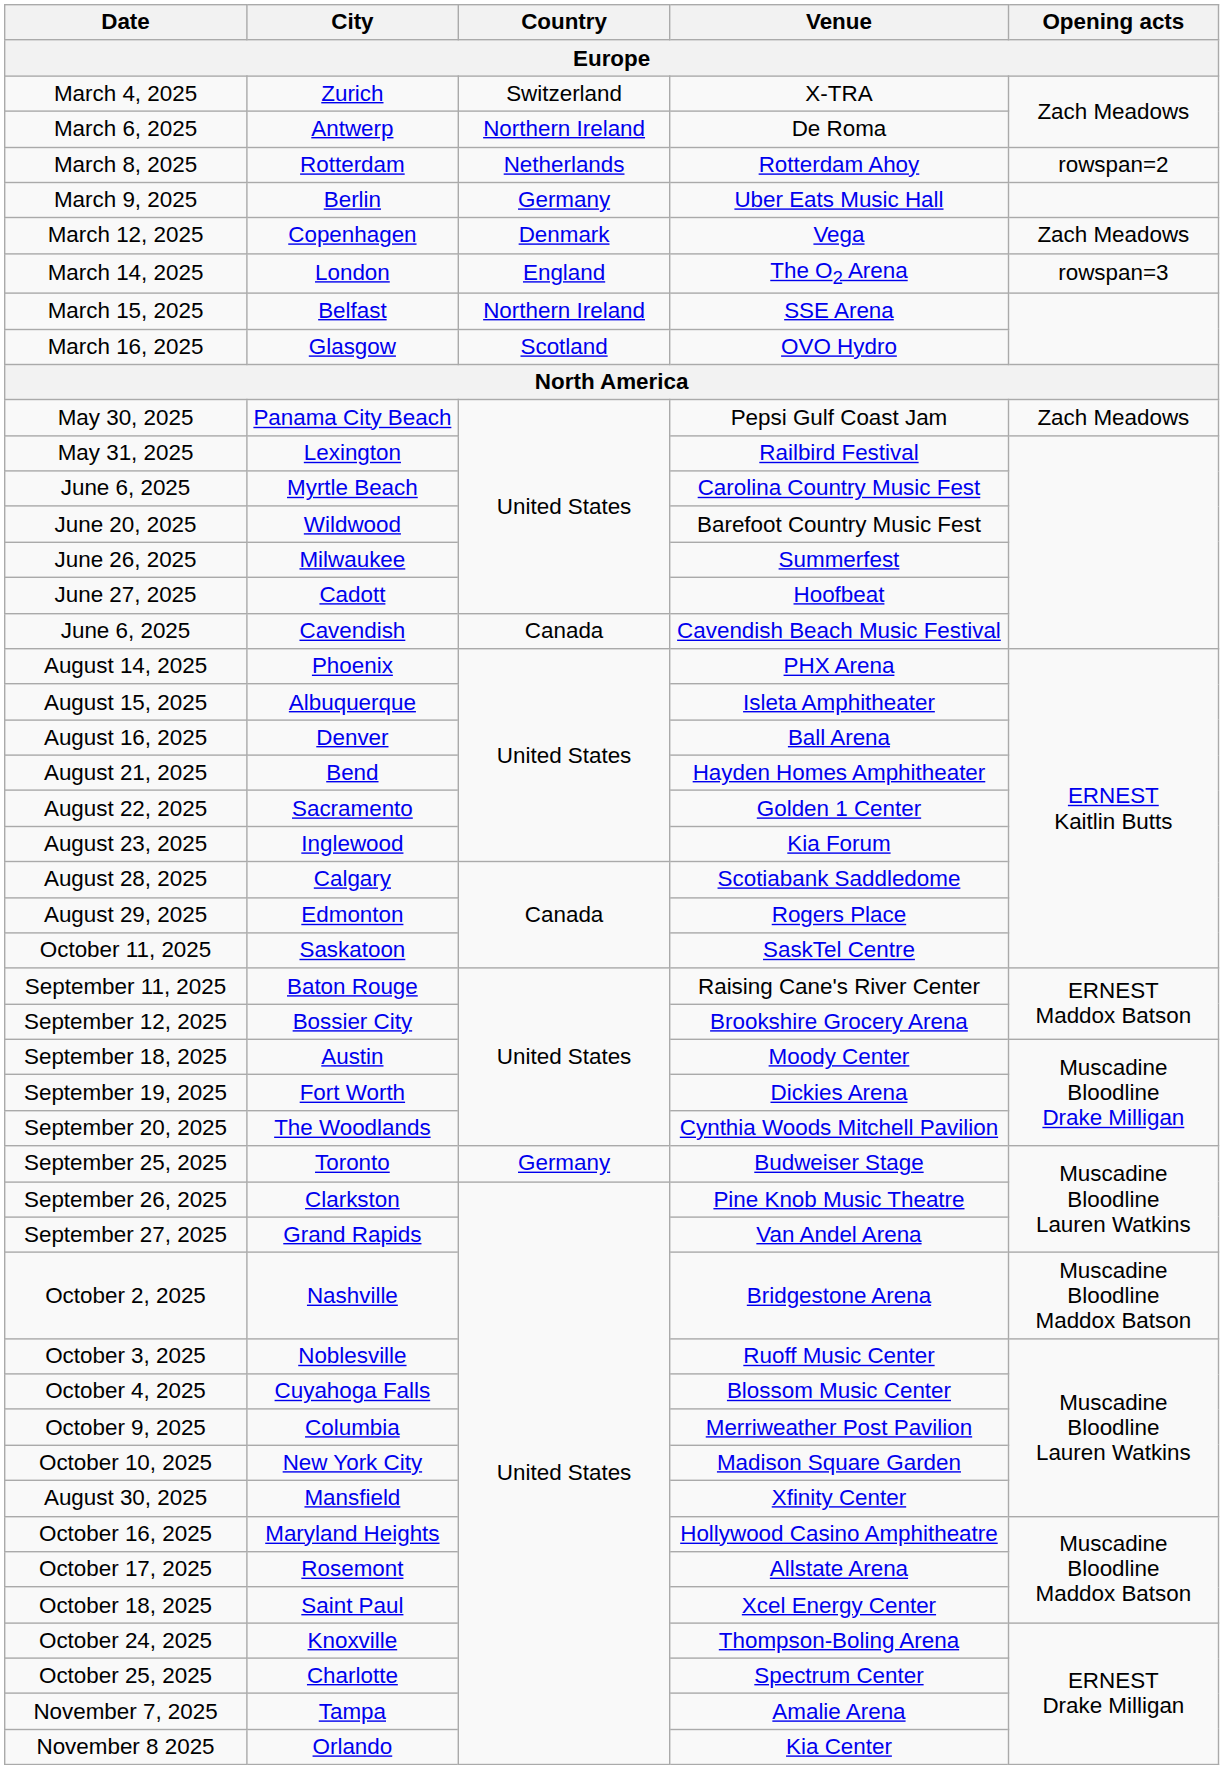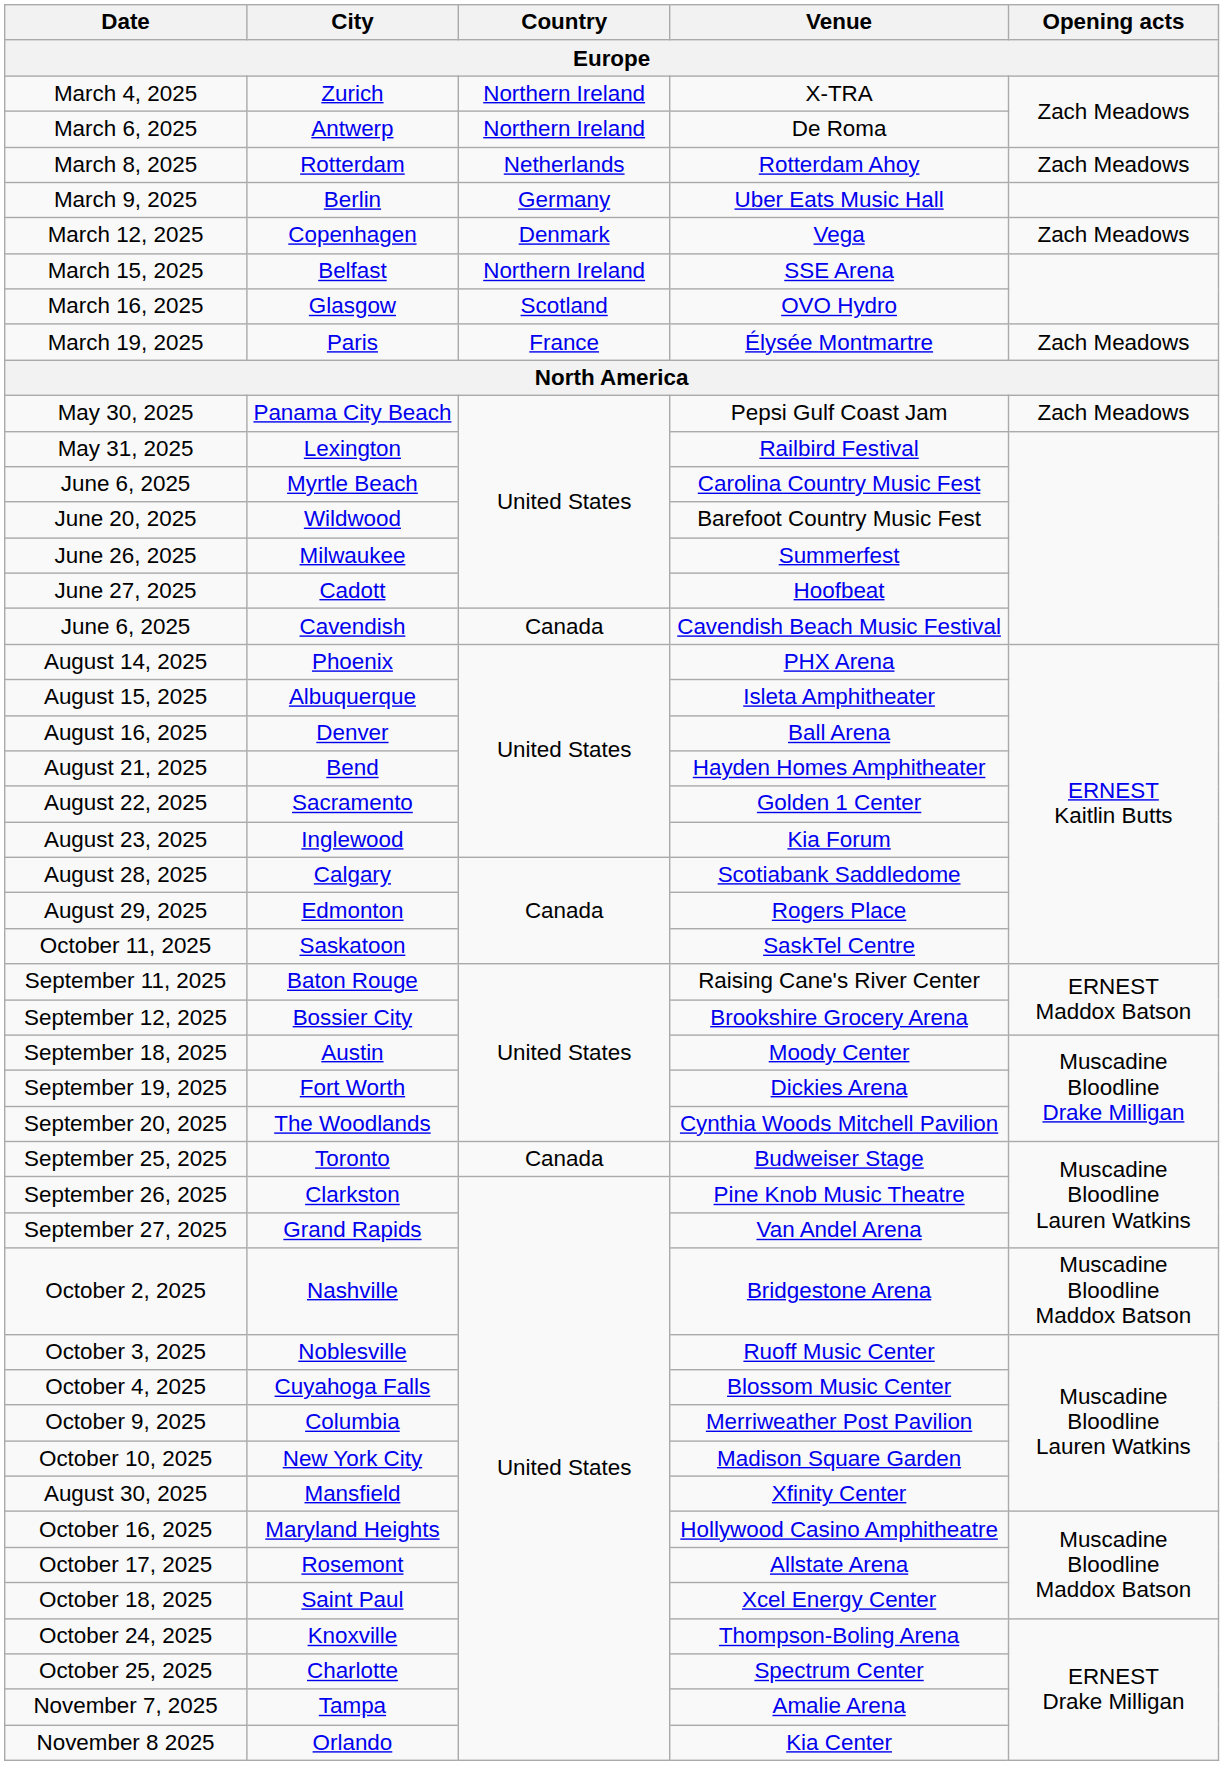(564, 93) Switzerland -> (564, 93) Northern Ireland
(1113, 164) rowspan=2 -> (1113, 164) Zach Meadows
- row: (352, 273)
+ row: (352, 341)
(564, 1163) Germany -> (564, 1159) Canada
